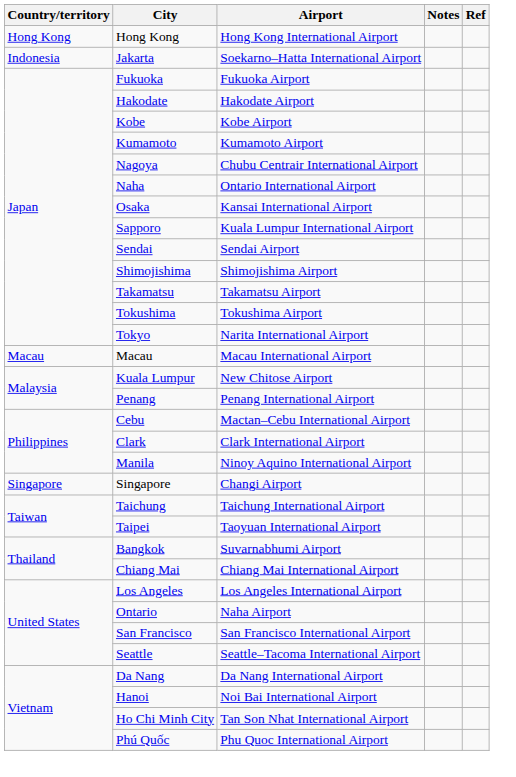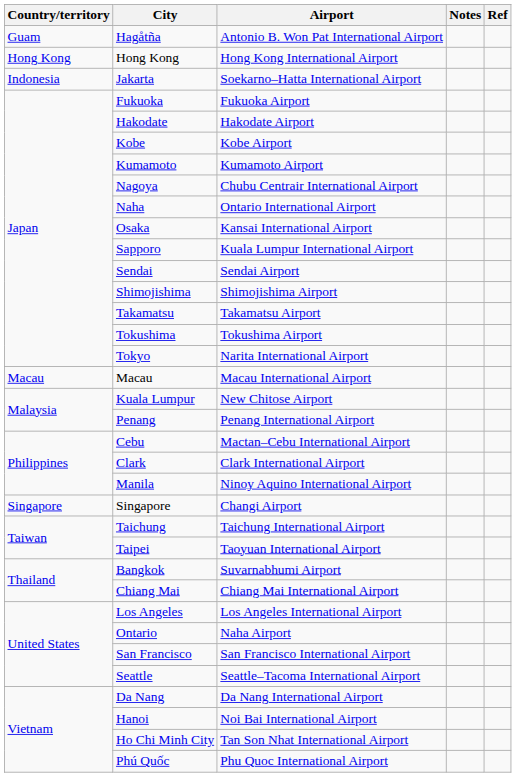+ row: (138, 36)
